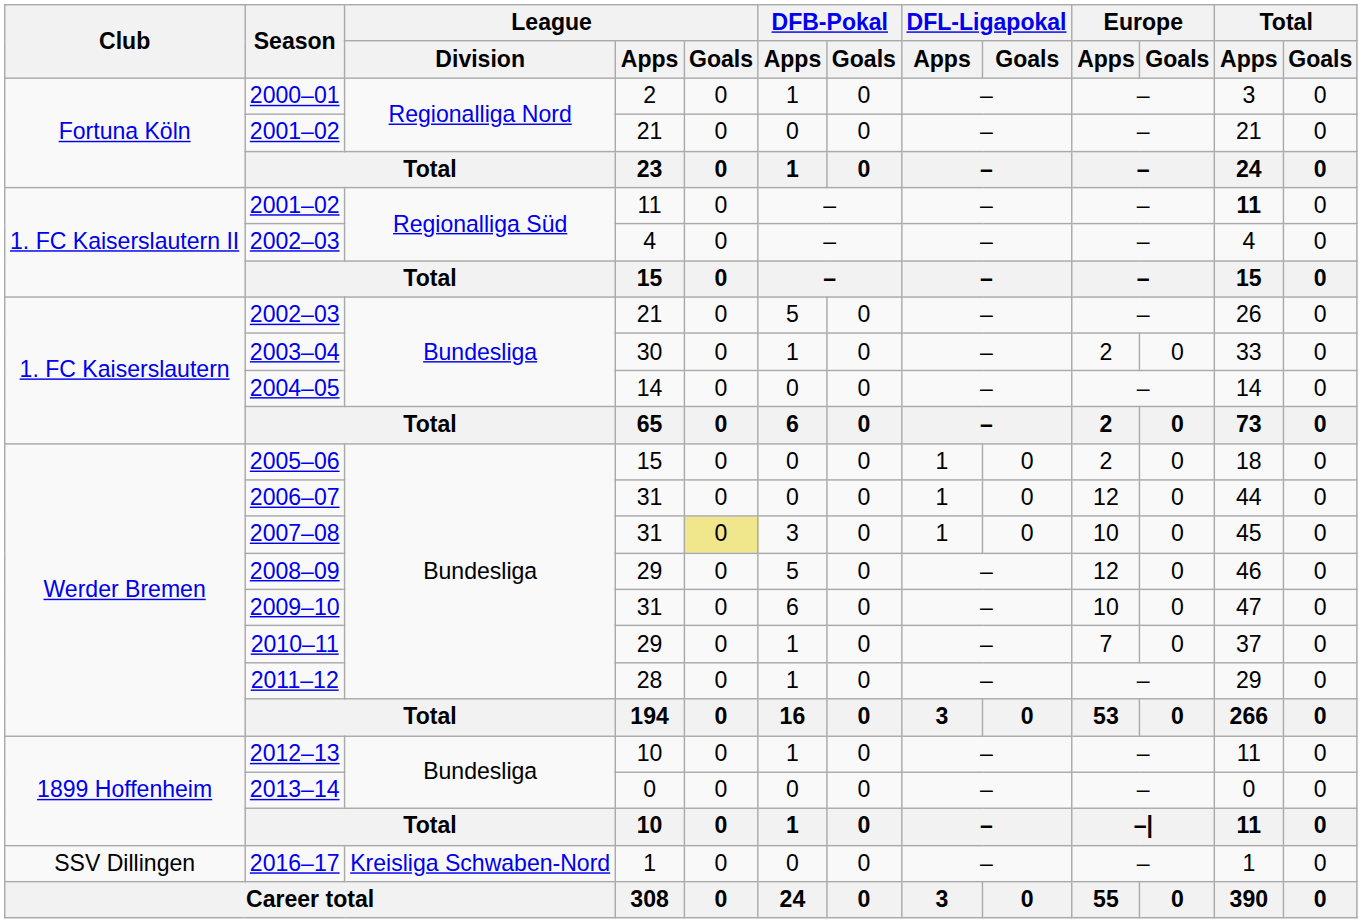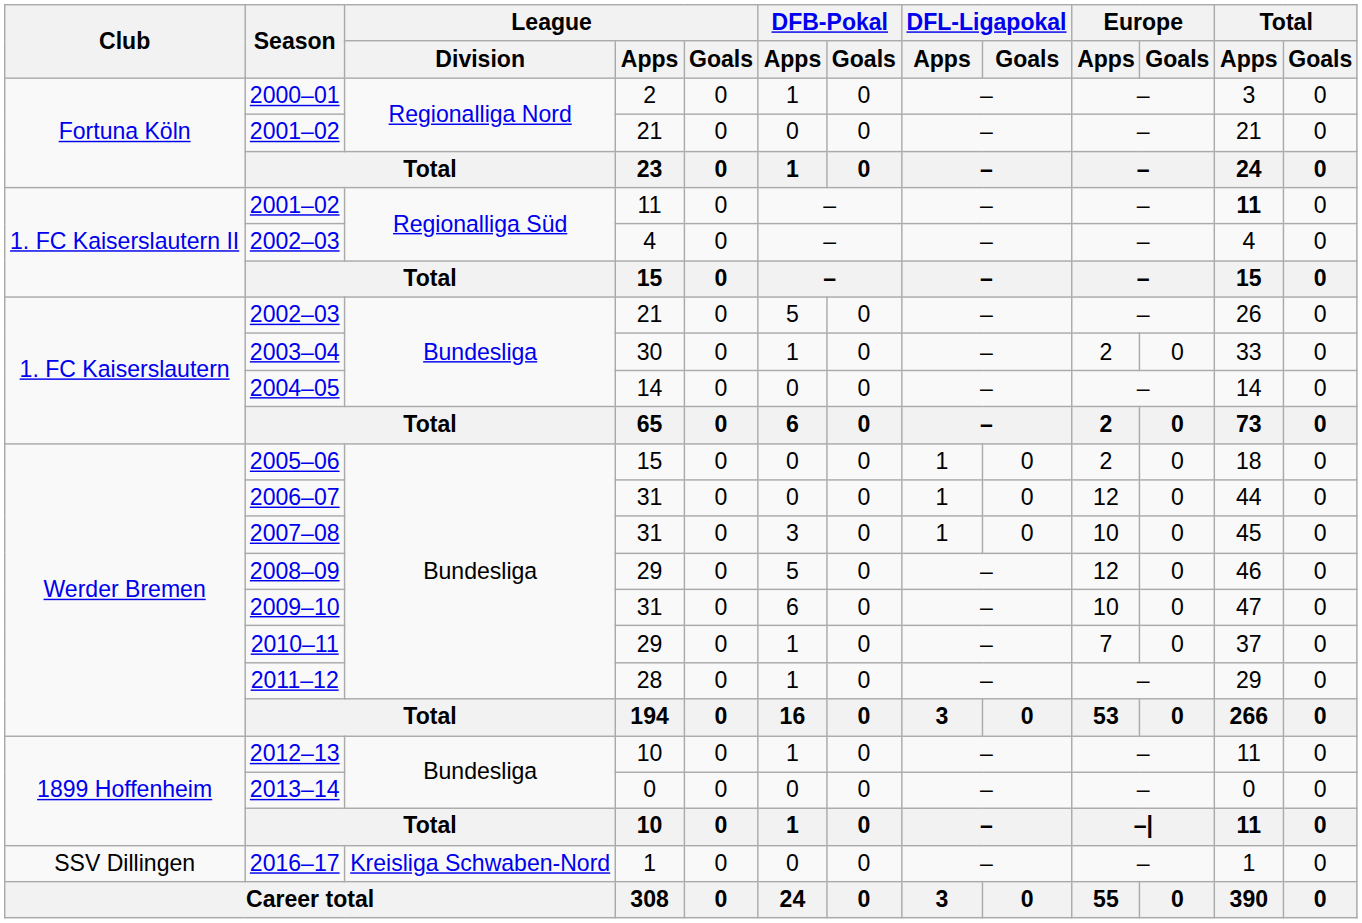(721, 534) khaki background -> (721, 534) no background
